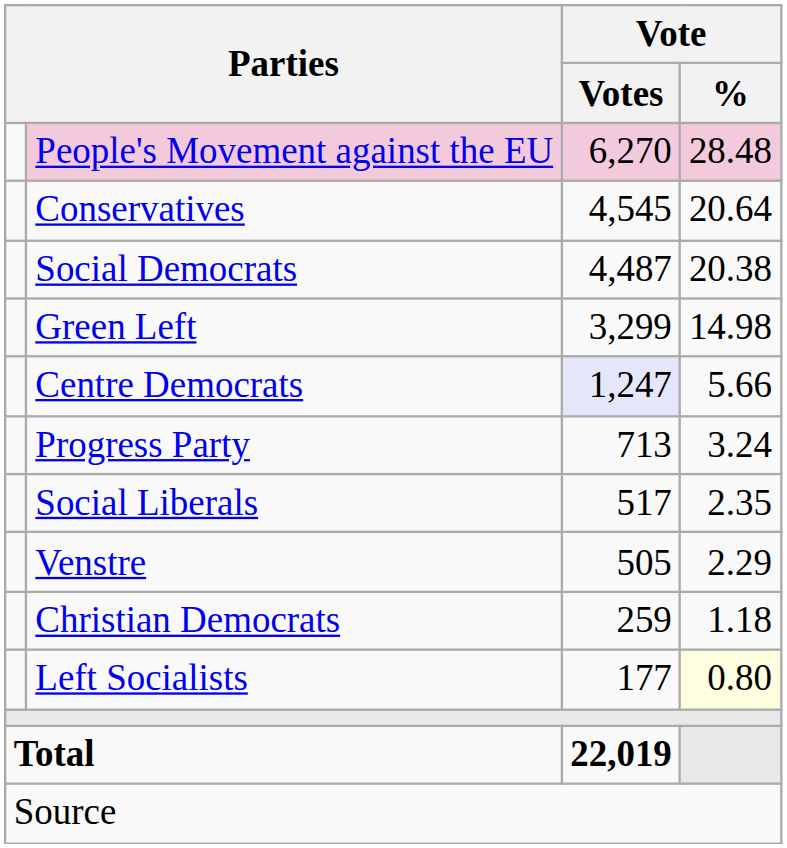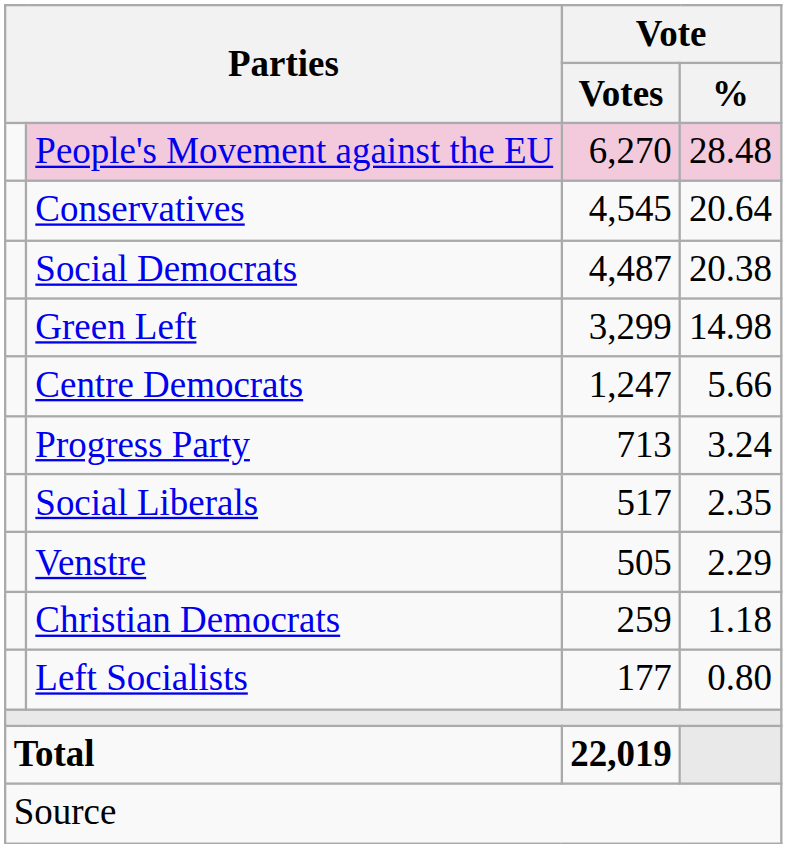(630, 385) lavender background -> (630, 385) no background
(740, 678) lightyellow background -> (740, 678) no background
